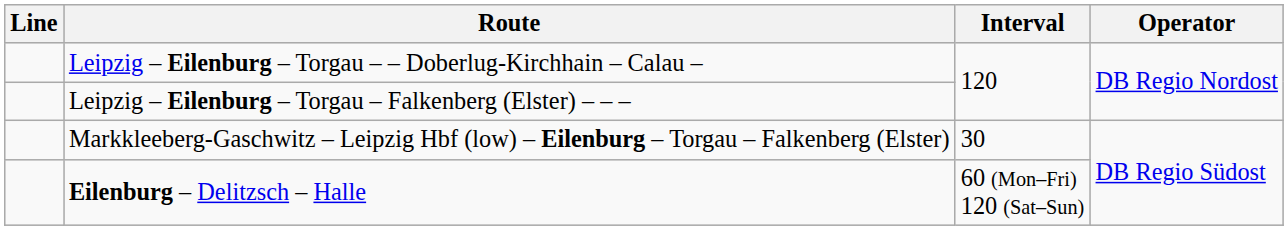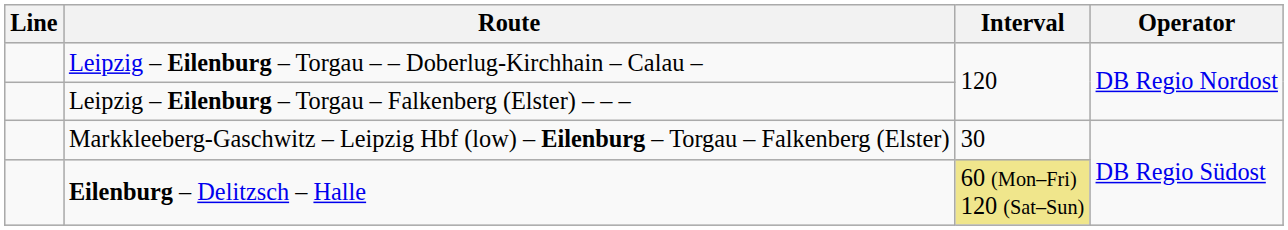(1023, 191) no background -> (1023, 191) khaki background
